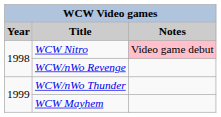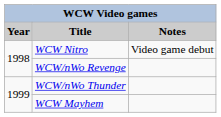(172, 49) pink background -> (172, 49) no background
